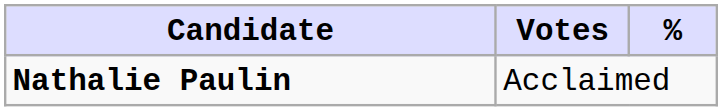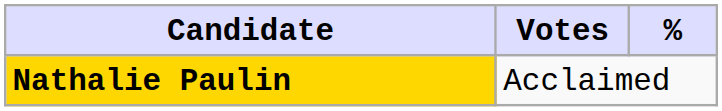(152, 81) no background -> (152, 81) gold background
